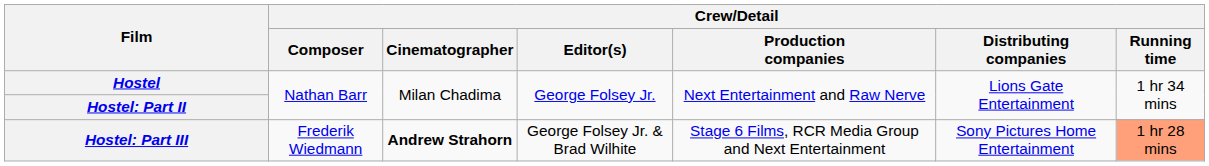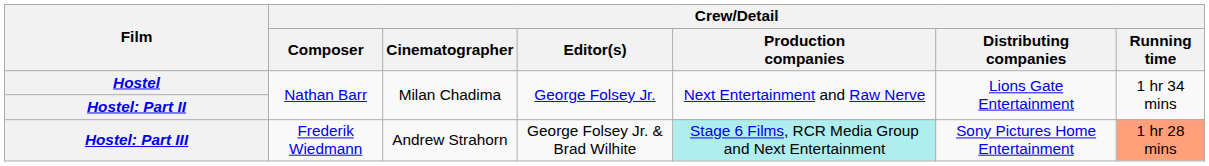(450, 140) bold -> (450, 140) normal
(805, 140) no background -> (805, 140) paleturquoise background
